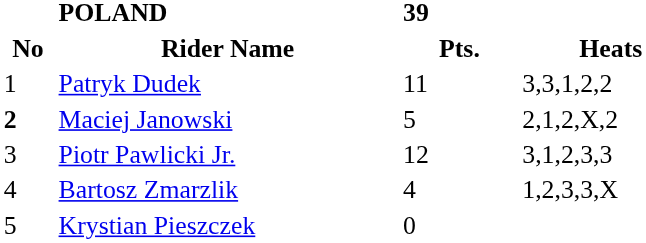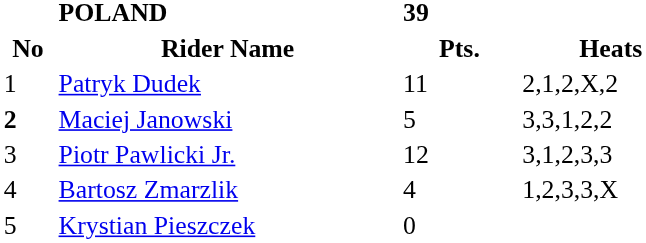(567, 83) 3,3,1,2,2 -> (570, 83) 2,1,2,X,2
(570, 119) 2,1,2,X,2 -> (567, 119) 3,3,1,2,2
